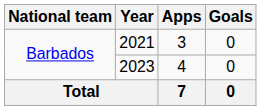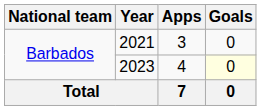(231, 67) no background -> (231, 67) lightyellow background
